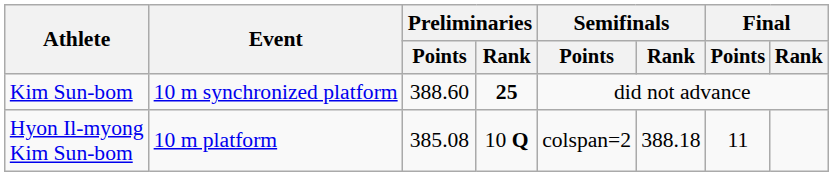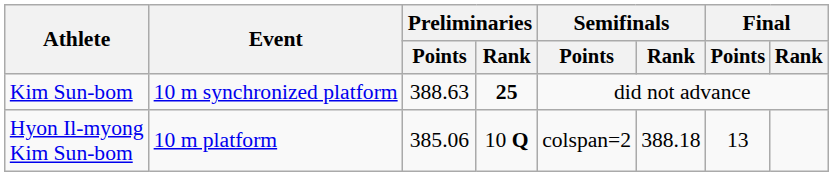(439, 92) 388.60 -> (439, 92) 388.63
(439, 140) 385.08 -> (439, 140) 385.06
(738, 140) 11 -> (738, 140) 13
